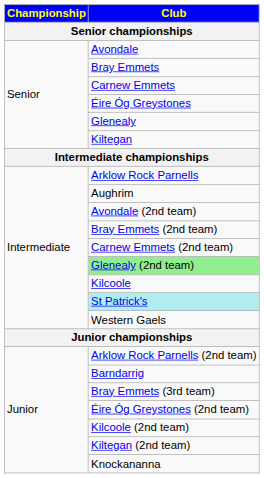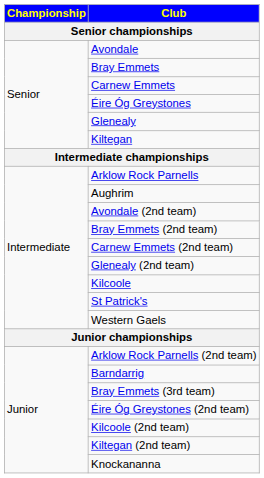(143, 265) lightgreen background -> (143, 265) no background
(119, 301) paleturquoise background -> (119, 301) no background
